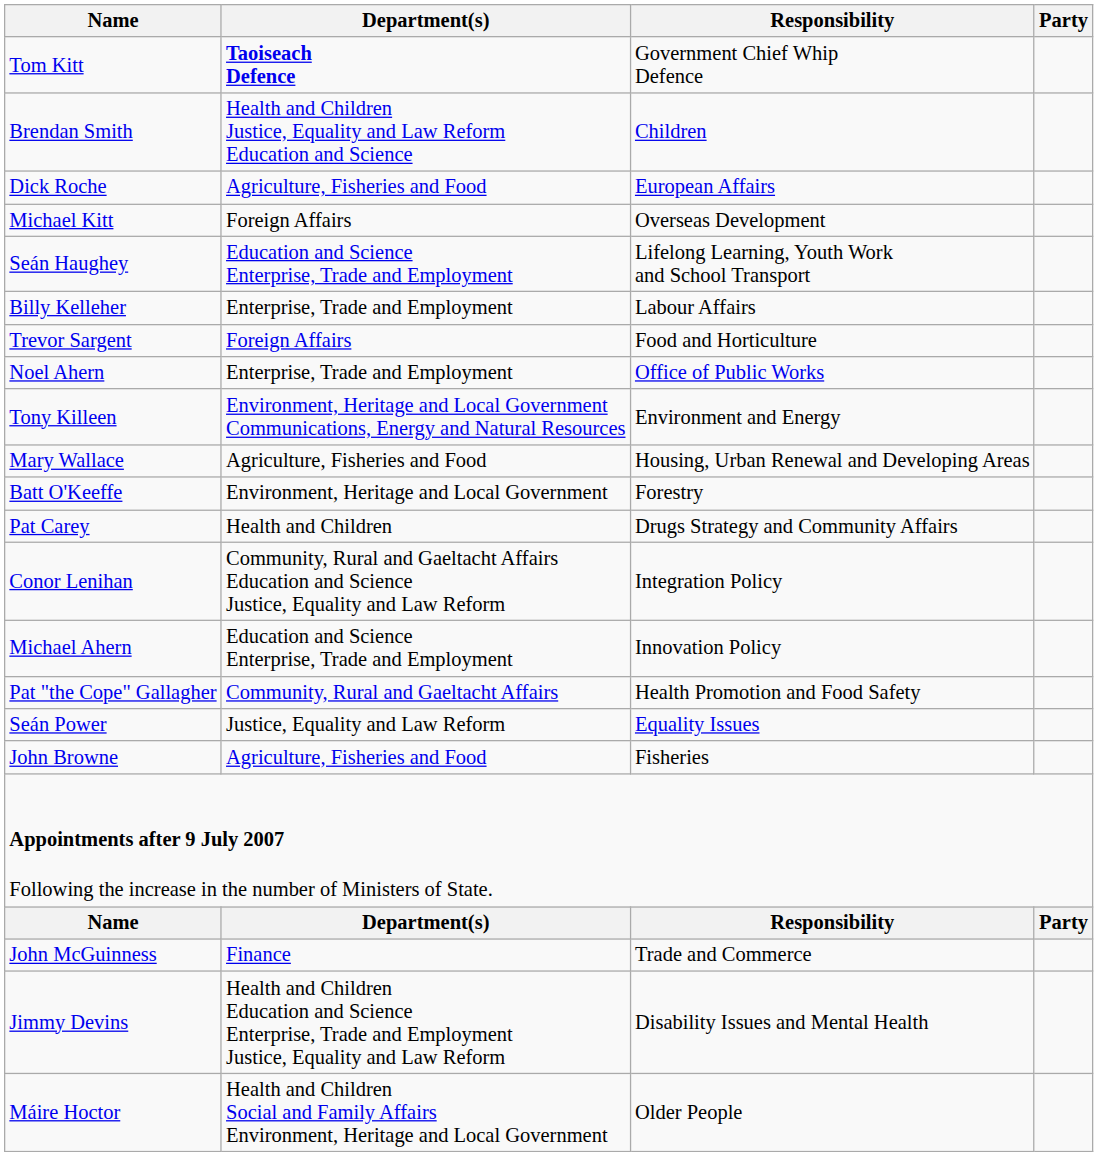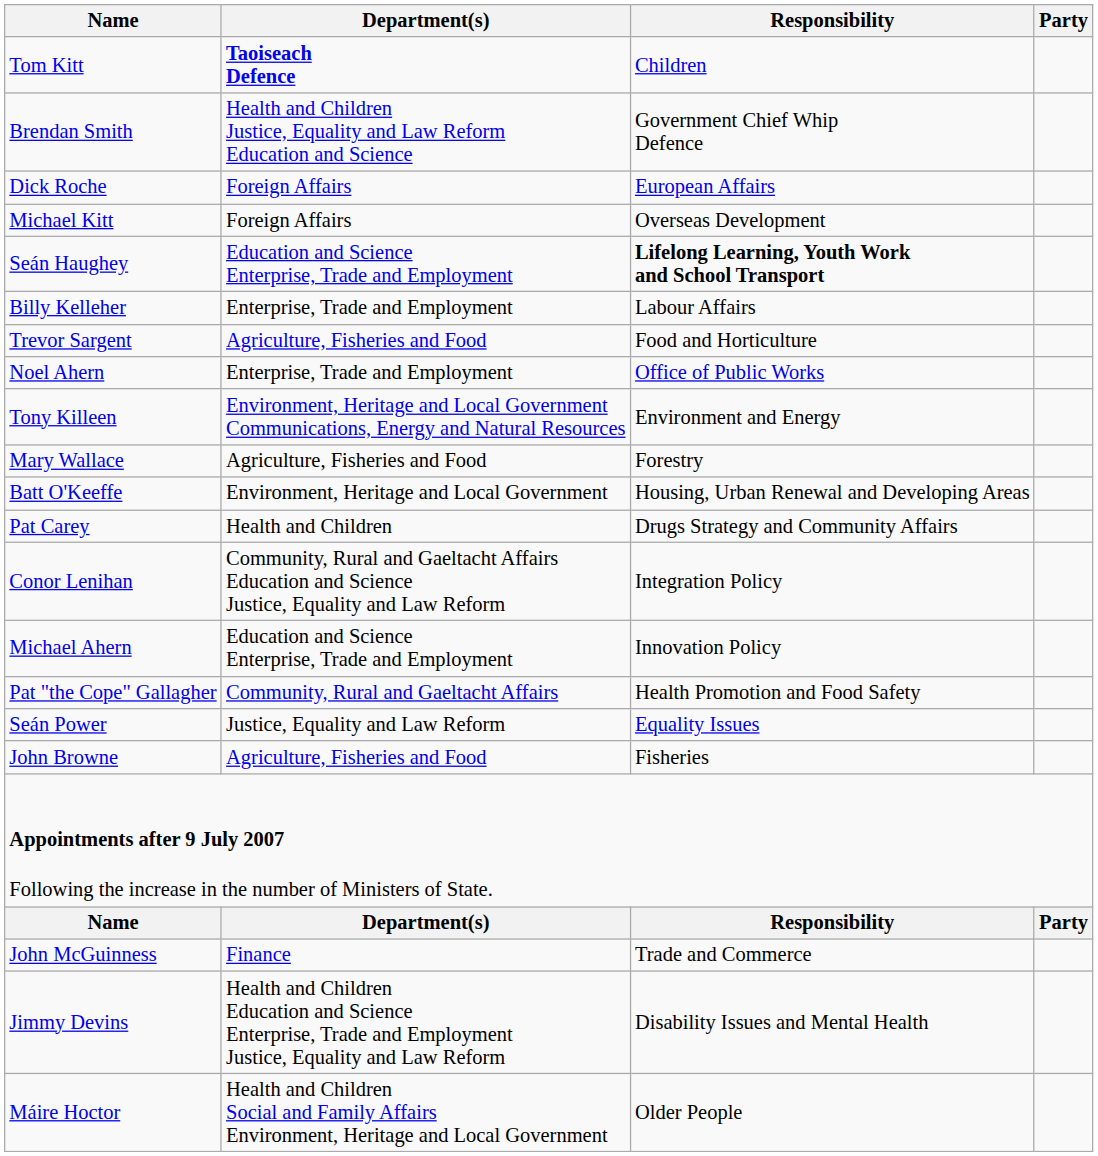(737, 64) Government Chief Whip Defence -> (671, 64) Children
(671, 131) Children -> (737, 131) Government Chief Whip Defence
(356, 187) Agriculture, Fisheries and Food -> (289, 187) Foreign Affairs
(764, 263) normal -> (773, 263) bold
(289, 340) Foreign Affairs -> (356, 340) Agriculture, Fisheries and Food
(832, 460) Housing, Urban Renewal and Developing Areas -> (669, 460) Forestry
(669, 493) Forestry -> (832, 493) Housing, Urban Renewal and Developing Areas
